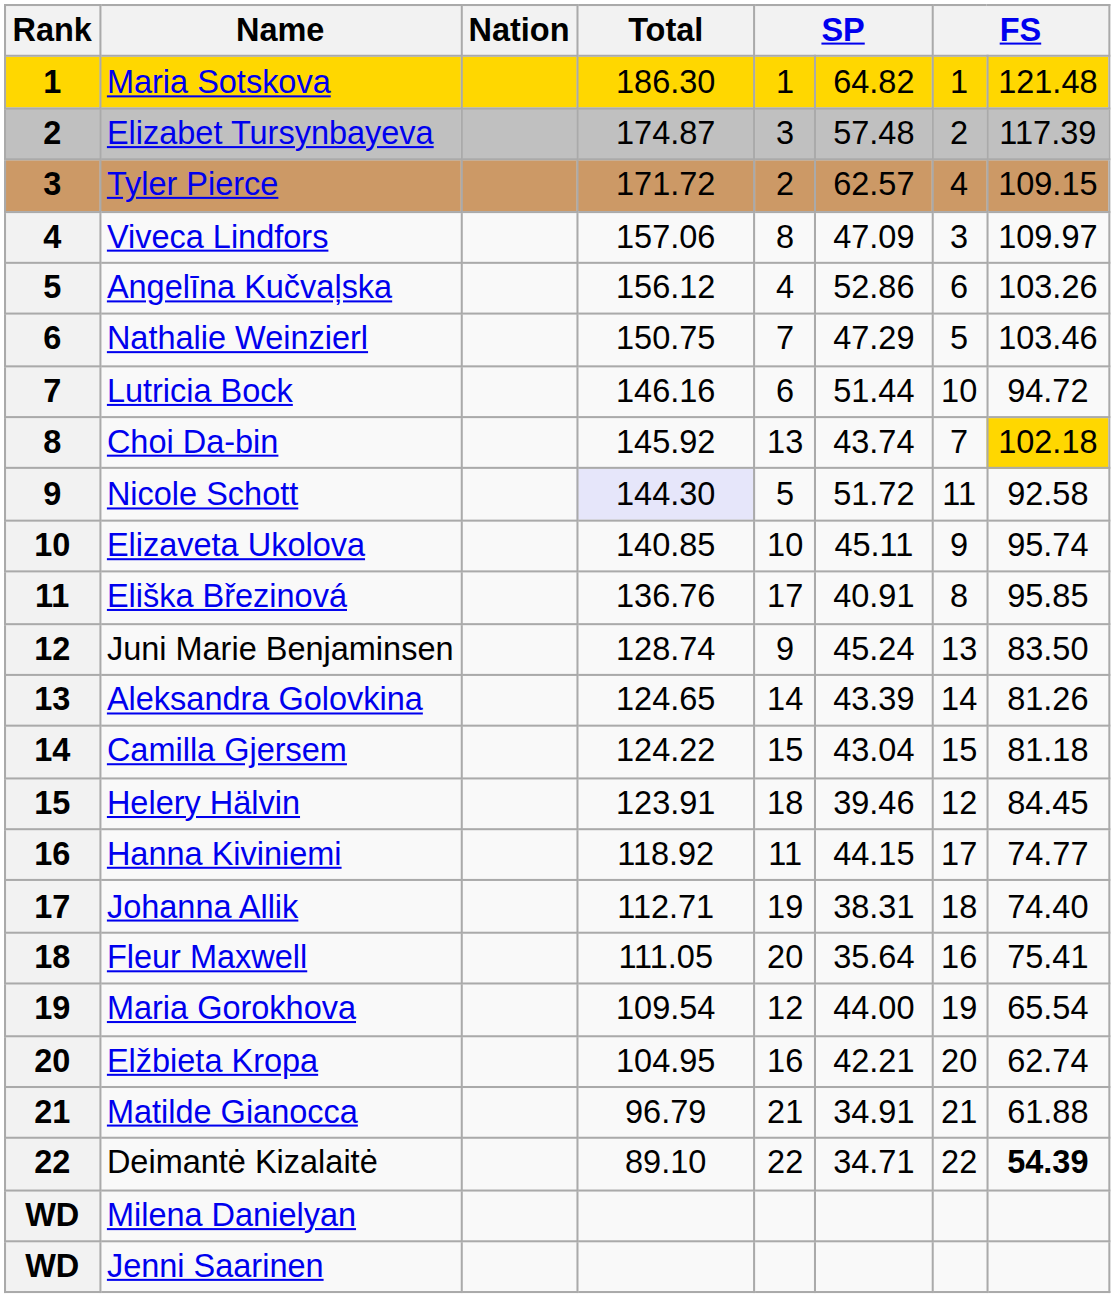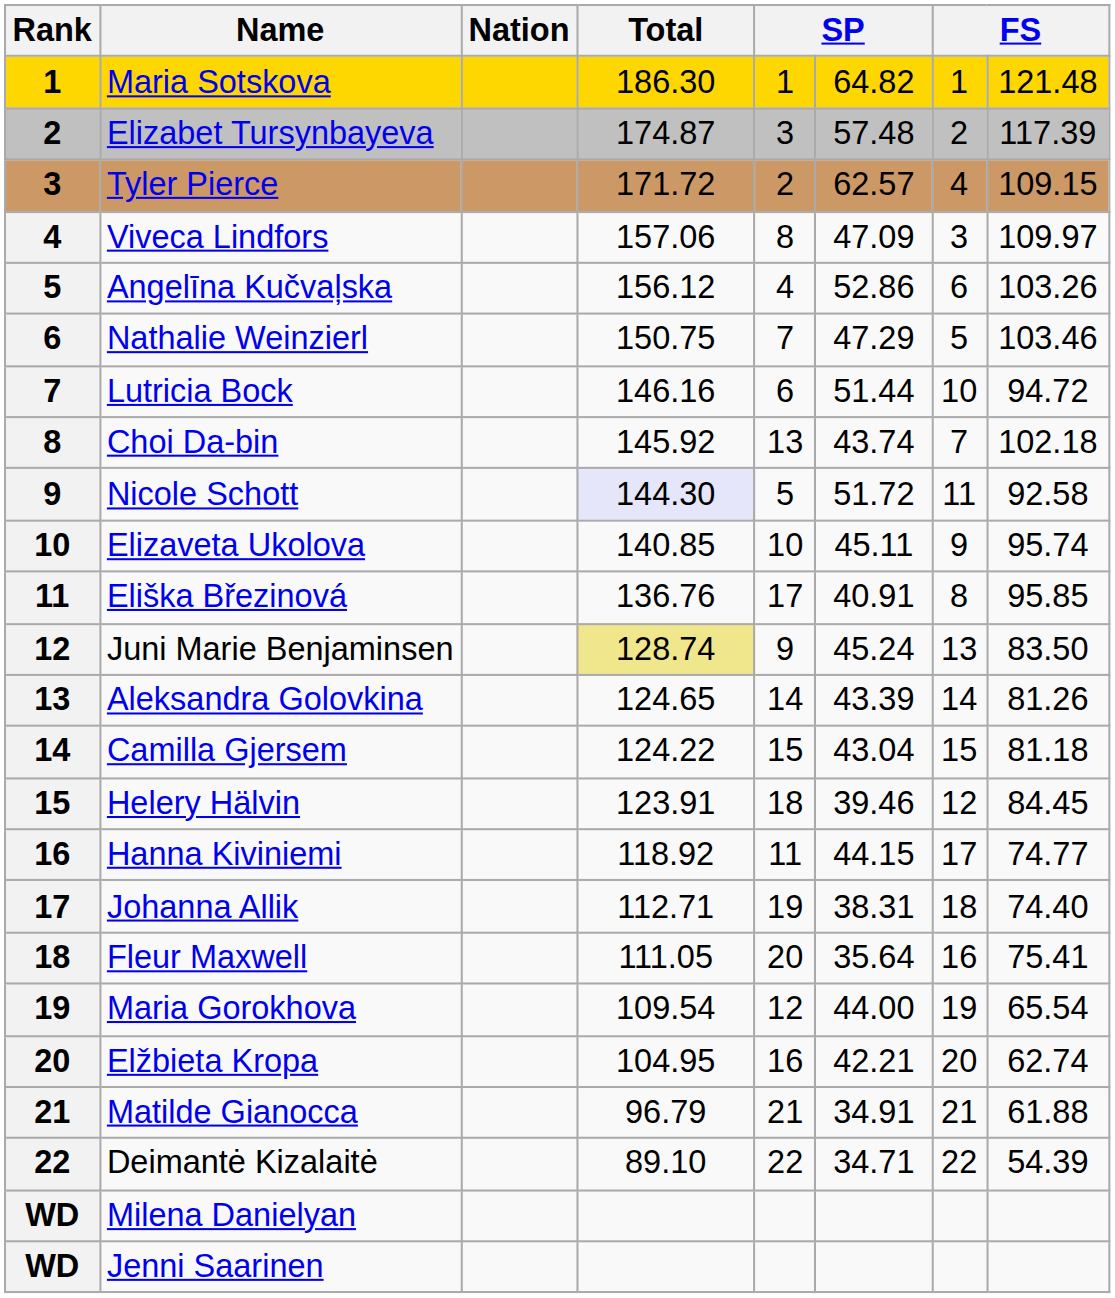(1048, 442) gold background -> (1048, 442) no background
(666, 648) no background -> (666, 648) khaki background
(1048, 1163) bold -> (1048, 1163) normal
